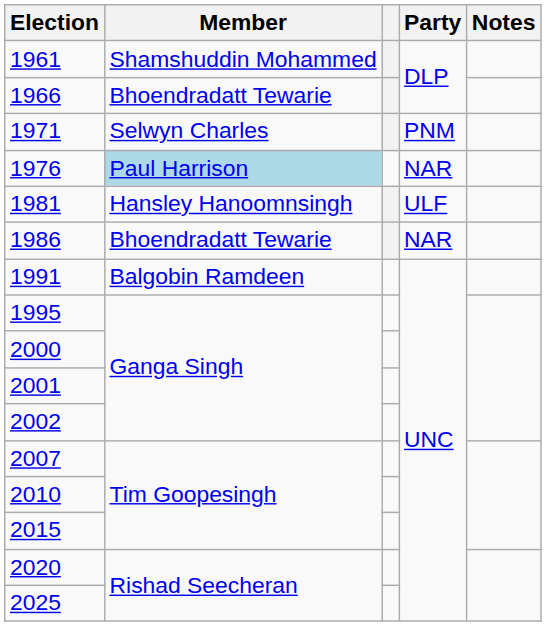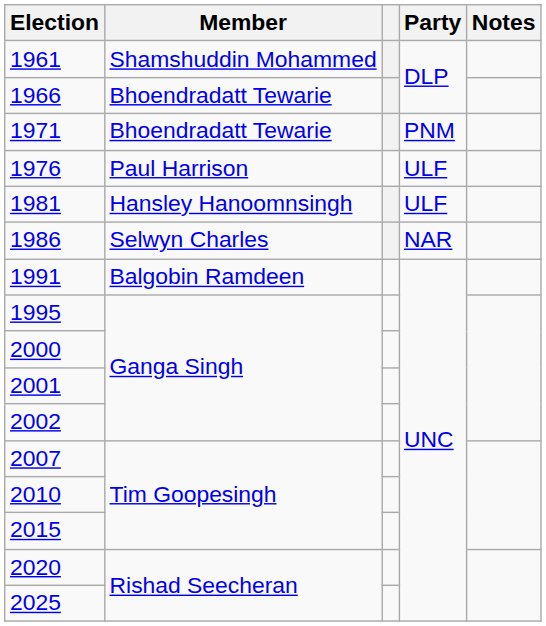(189, 131) Selwyn Charles -> (221, 131) Bhoendradatt Tewarie
(179, 167) lightblue background -> (179, 167) no background
(428, 167) NAR -> (426, 167) ULF
(221, 240) Bhoendradatt Tewarie -> (189, 240) Selwyn Charles
